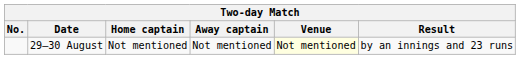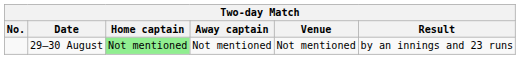(148, 46) no background -> (148, 46) lightgreen background
(316, 46) lightyellow background -> (316, 46) no background
